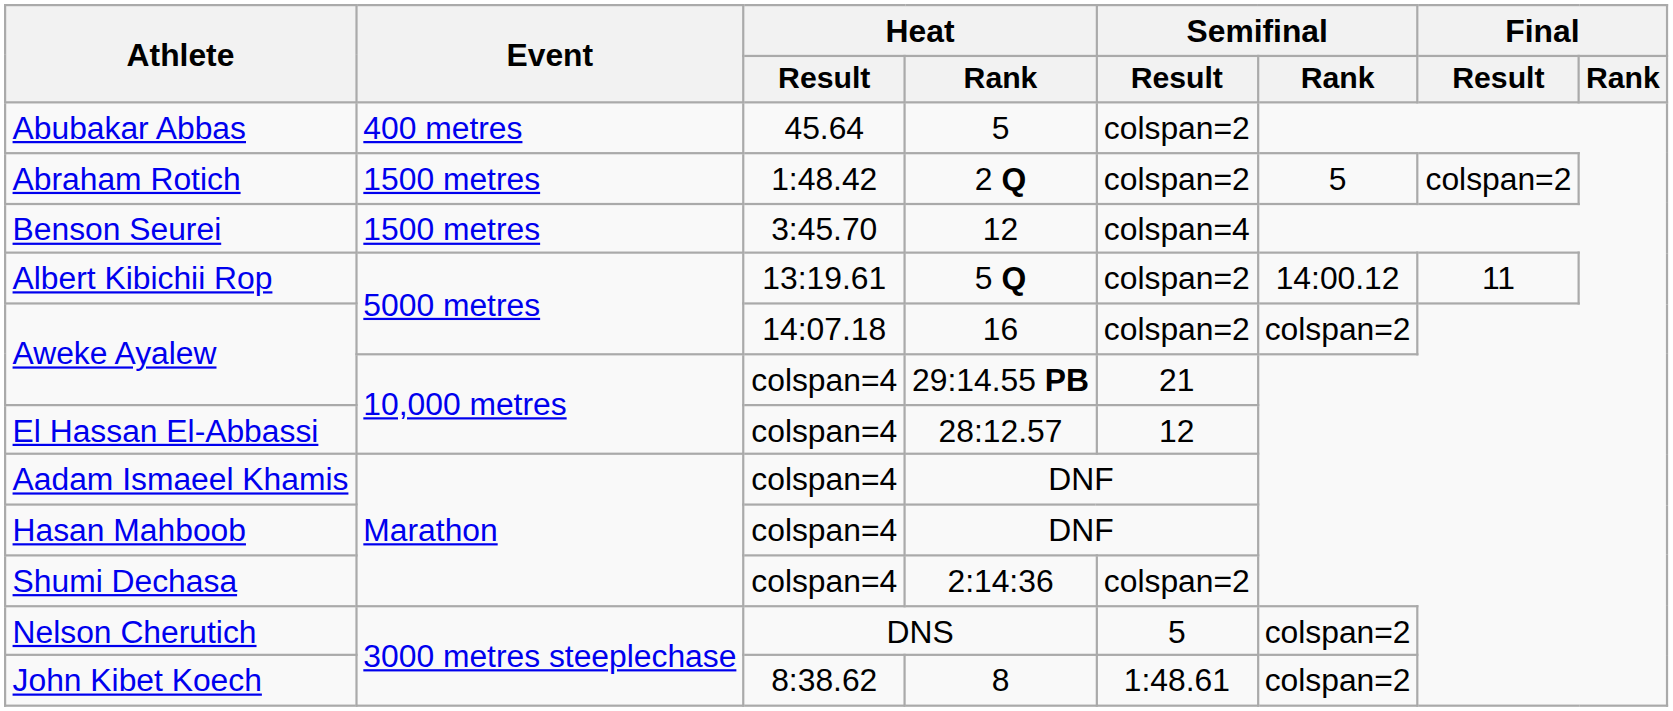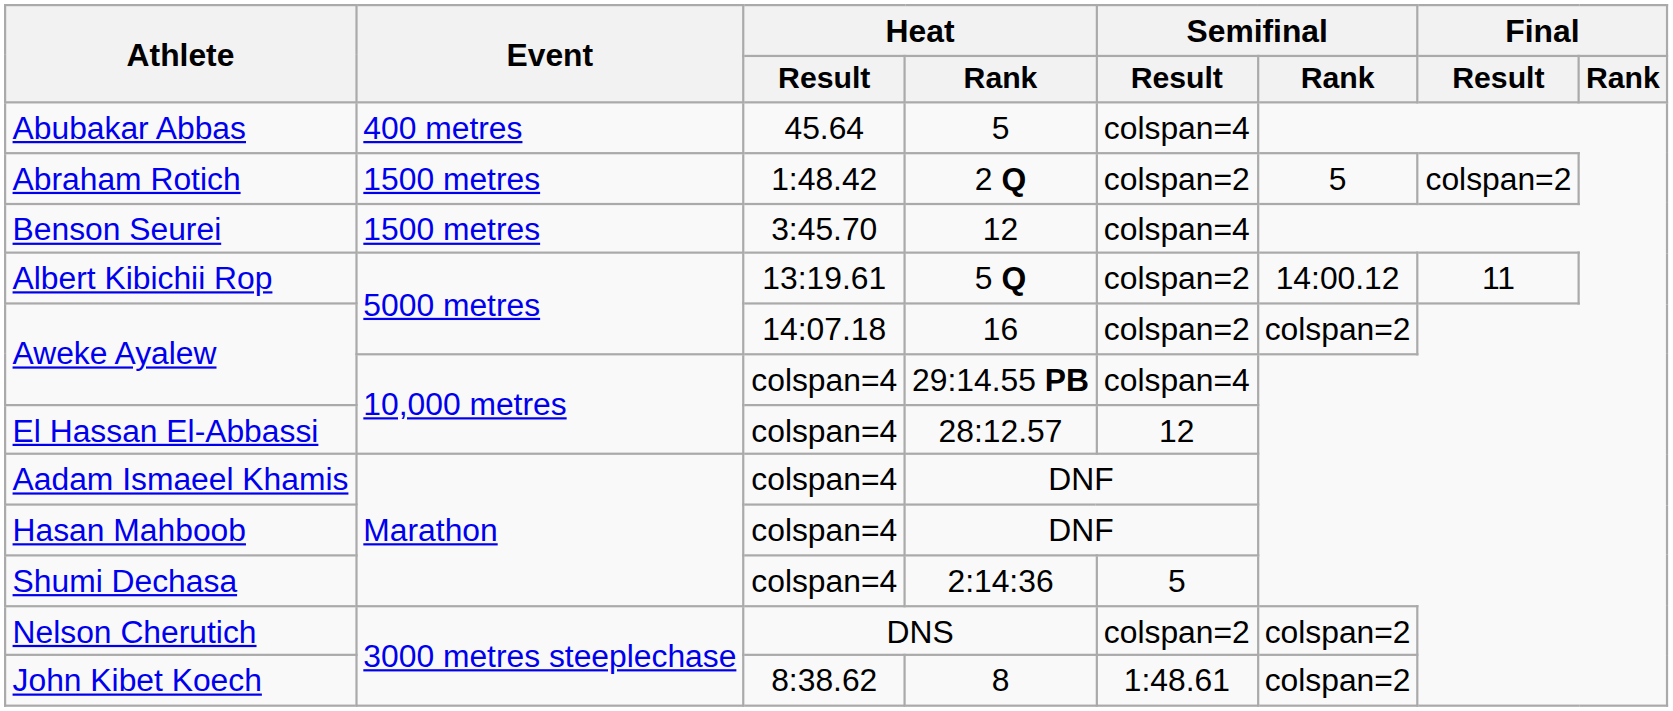(1177, 128) colspan=2 -> (1177, 128) colspan=4
(1177, 380) 21 -> (1177, 380) colspan=4
(1177, 581) colspan=2 -> (1177, 581) 5
(1177, 631) 5 -> (1177, 631) colspan=2
